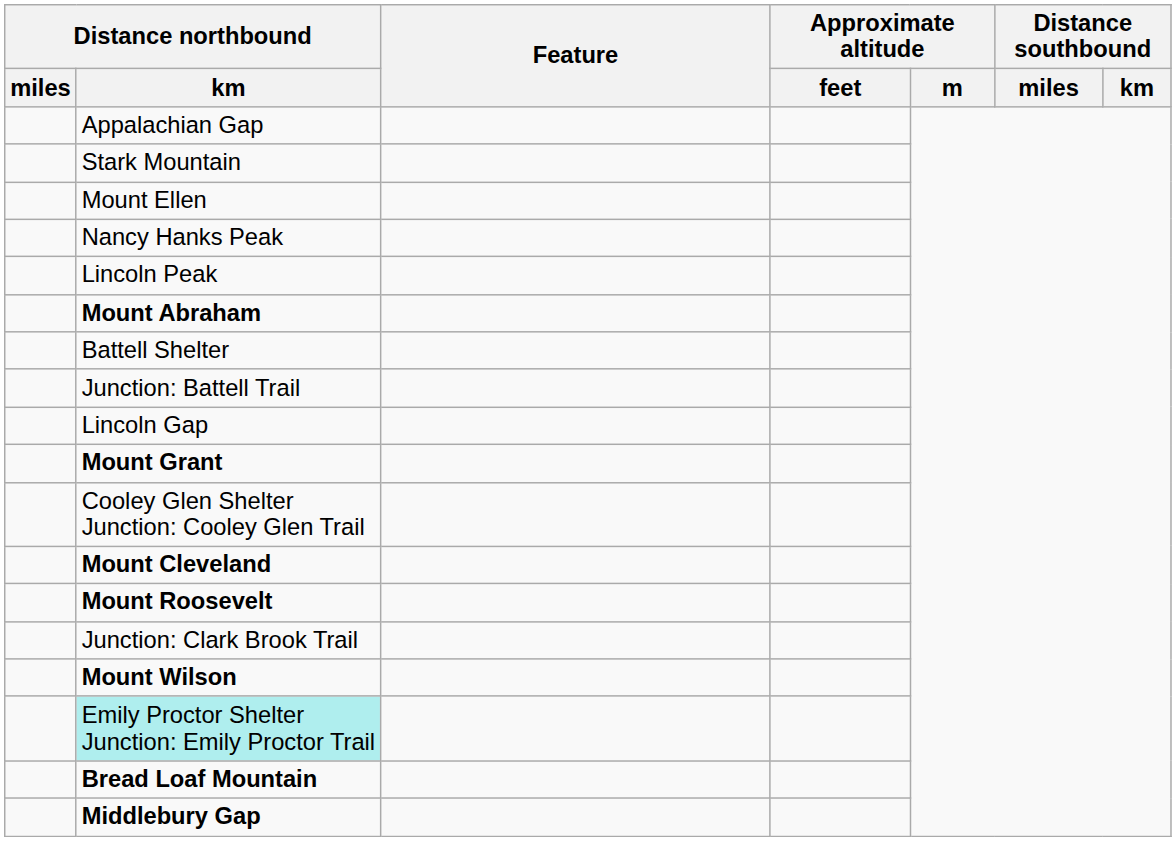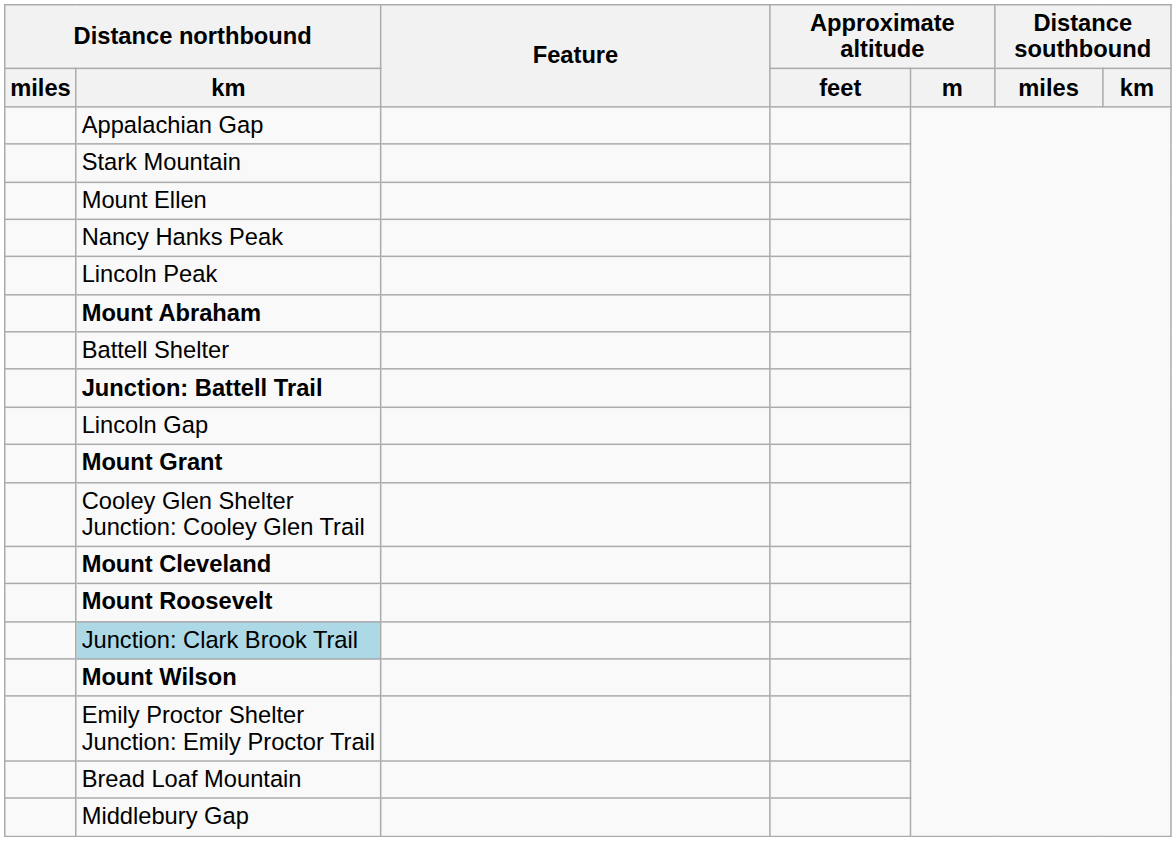(191, 387) normal -> (202, 387) bold
(220, 639) no background -> (220, 639) lightblue background
(228, 728) paleturquoise background -> (228, 728) no background
(199, 779) bold -> (192, 779) normal
(171, 816) bold -> (165, 816) normal
